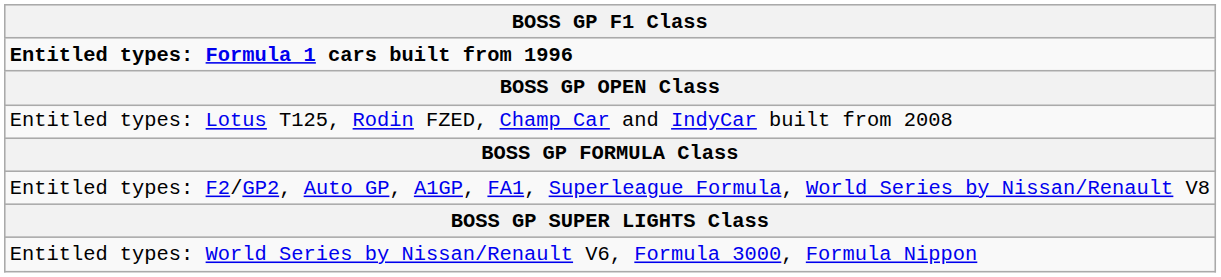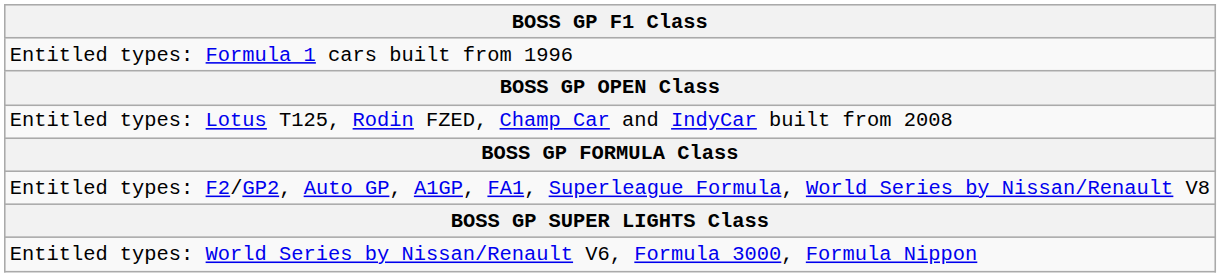(291, 55) bold -> (291, 55) normal
